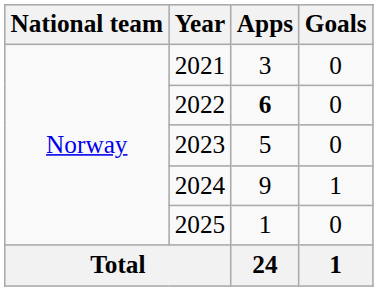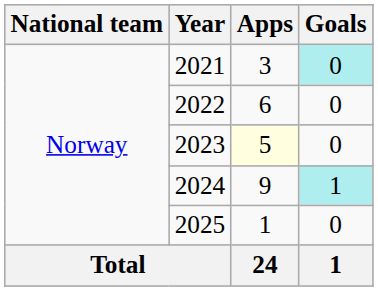(336, 64) no background -> (336, 64) paleturquoise background
(265, 104) bold -> (265, 104) normal
(265, 144) no background -> (265, 144) lightyellow background
(336, 184) no background -> (336, 184) paleturquoise background
